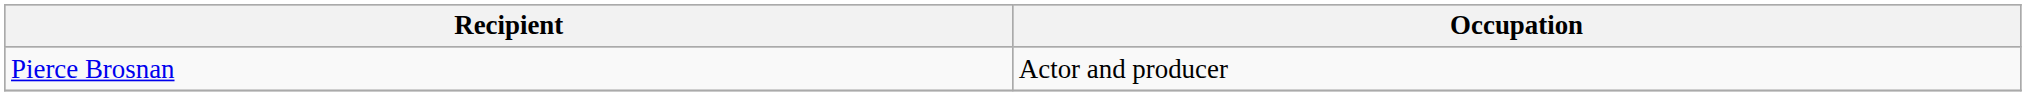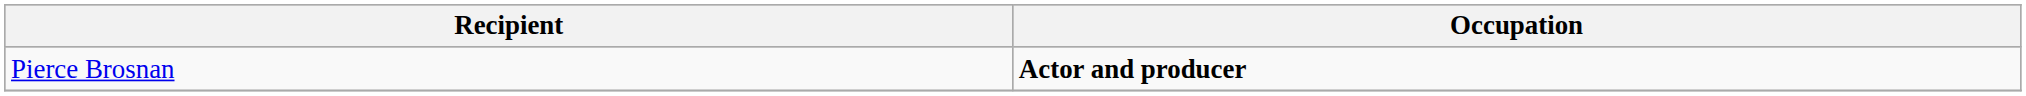(1123, 68) normal -> (1133, 68) bold
